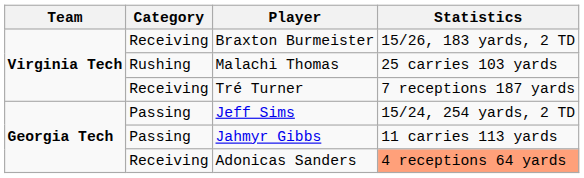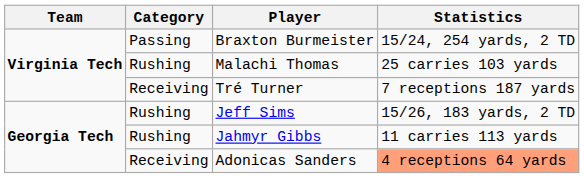(169, 41) Receiving -> (160, 41) Passing
(478, 41) 15/26, 183 yards, 2 TD -> (478, 41) 15/24, 254 yards, 2 TD
(160, 113) Passing -> (160, 113) Rushing
(478, 113) 15/24, 254 yards, 2 TD -> (478, 113) 15/26, 183 yards, 2 TD
(160, 137) Passing -> (160, 137) Rushing
